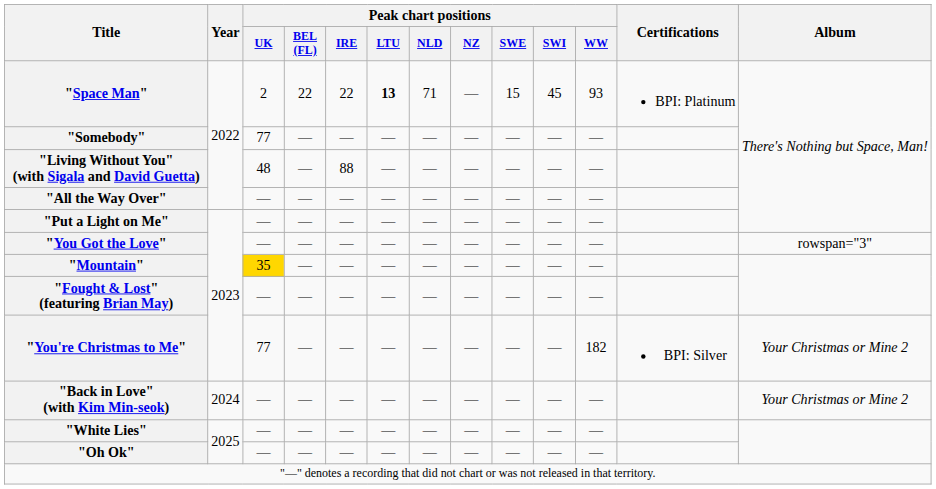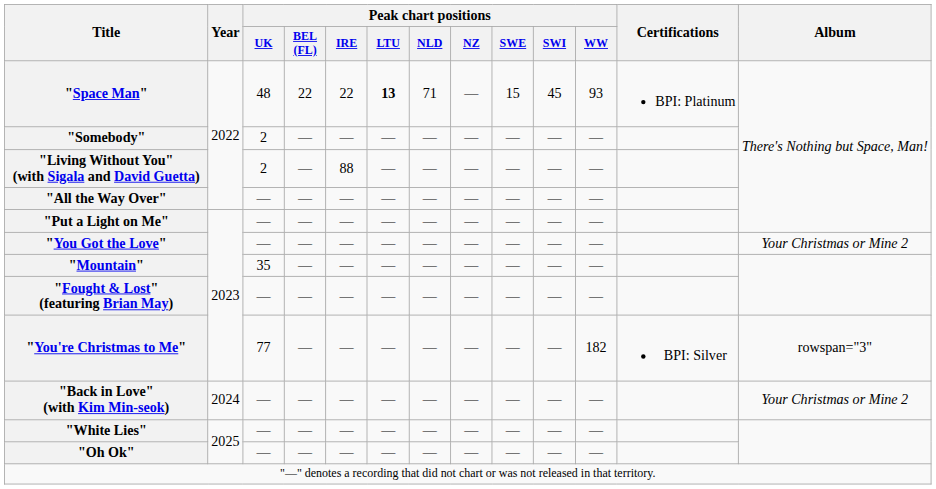(263, 93) 2 -> (263, 93) 48
(263, 138) 77 -> (263, 138) 2
(263, 168) 48 -> (263, 168) 2
(835, 243) rowspan="3" -> (835, 243) Your Christmas or Mine 2
(263, 265) gold background -> (263, 265) no background
(835, 348) Your Christmas or Mine 2 -> (835, 348) rowspan="3"
